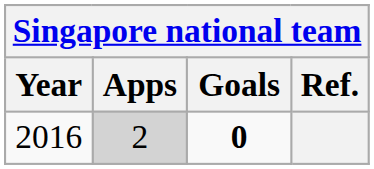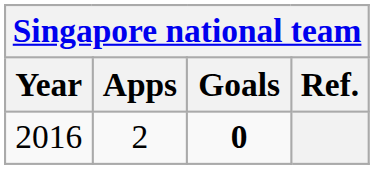(140, 137) lightgrey background -> (140, 137) no background
